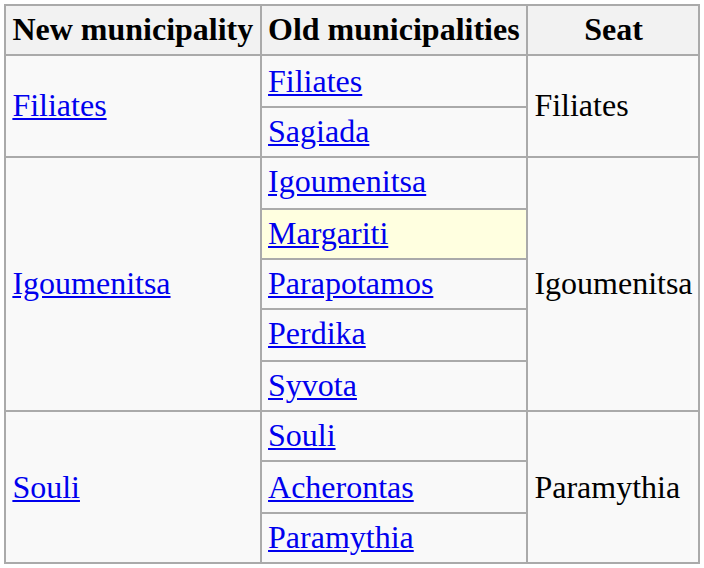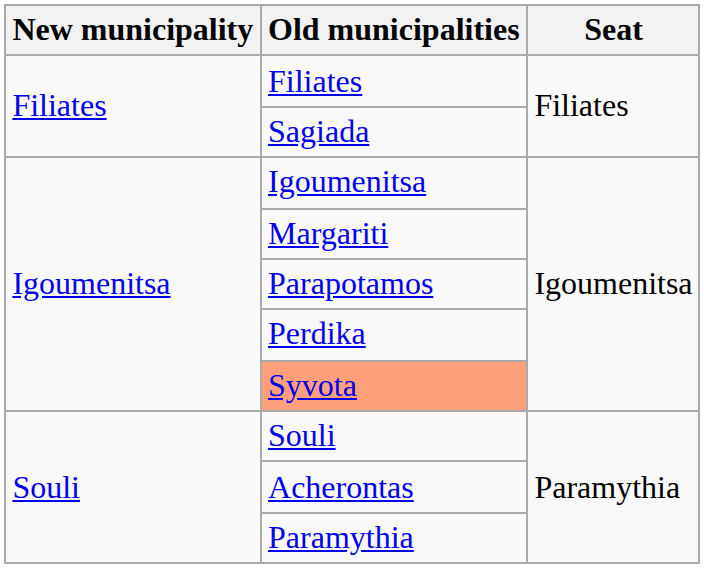(328, 232) lightyellow background -> (328, 232) no background
(312, 385) no background -> (312, 385) lightsalmon background
